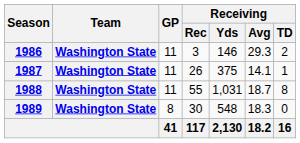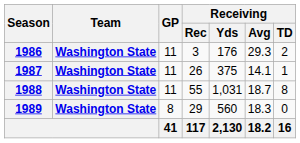(227, 52) 146 -> (227, 52) 176
(196, 109) 30 -> (196, 109) 29
(227, 109) 548 -> (227, 109) 560
